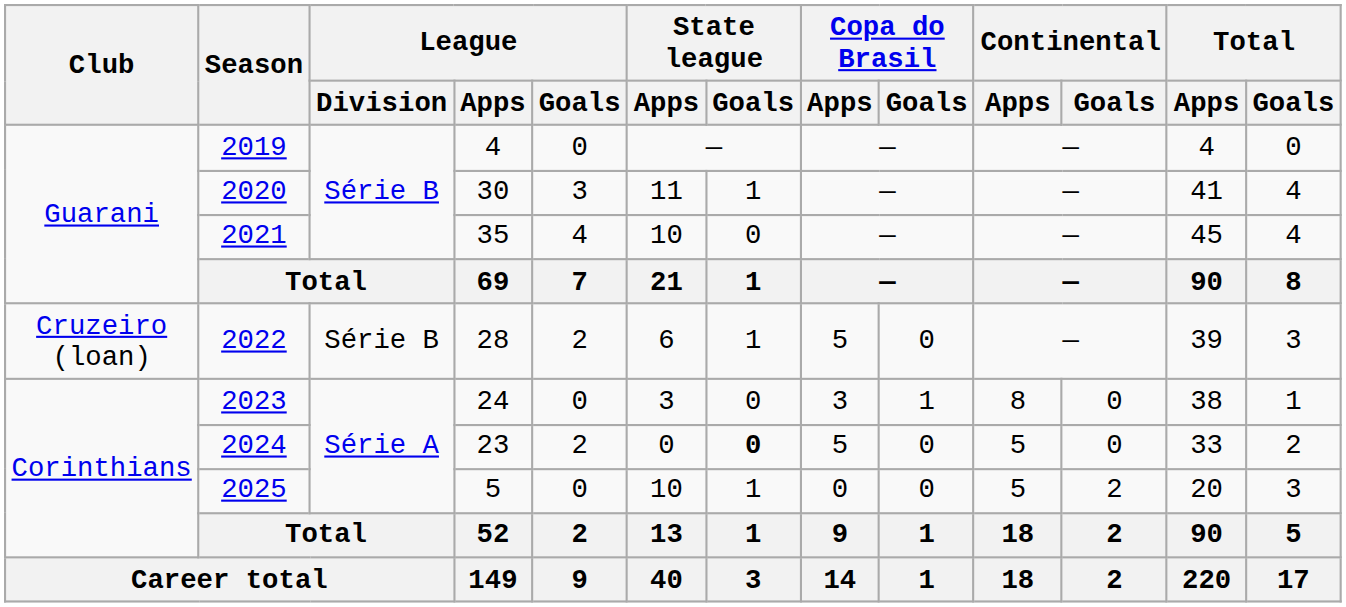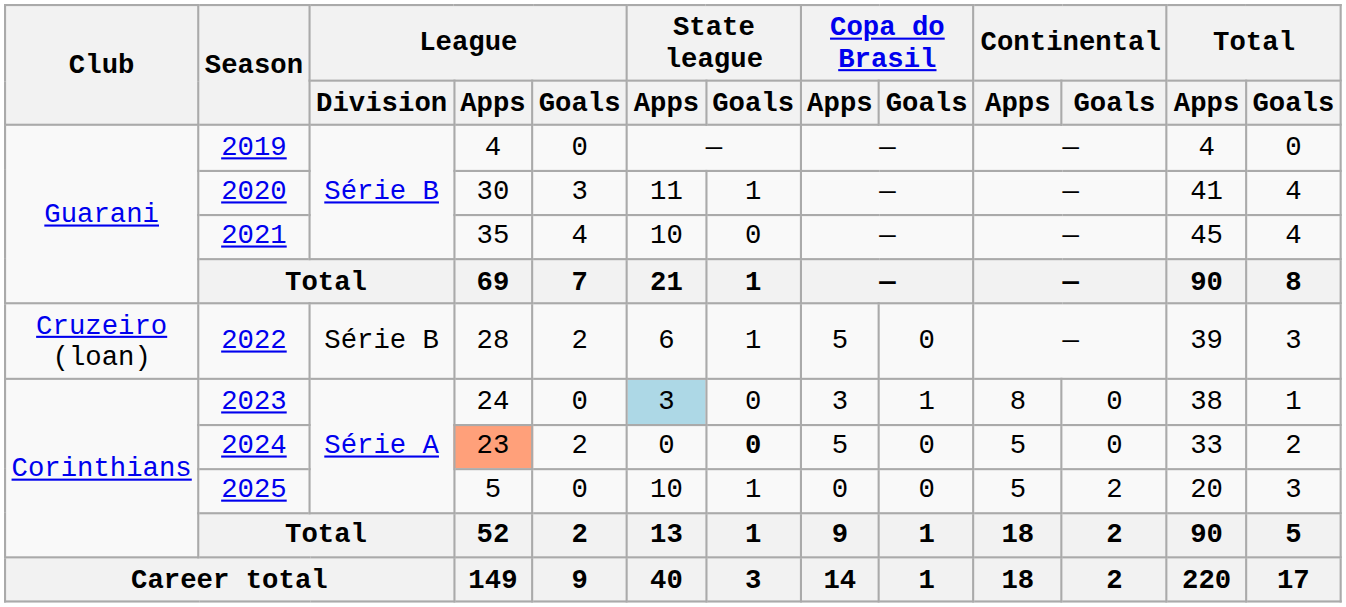(666, 402) no background -> (666, 402) lightblue background
(493, 446) no background -> (493, 446) lightsalmon background
